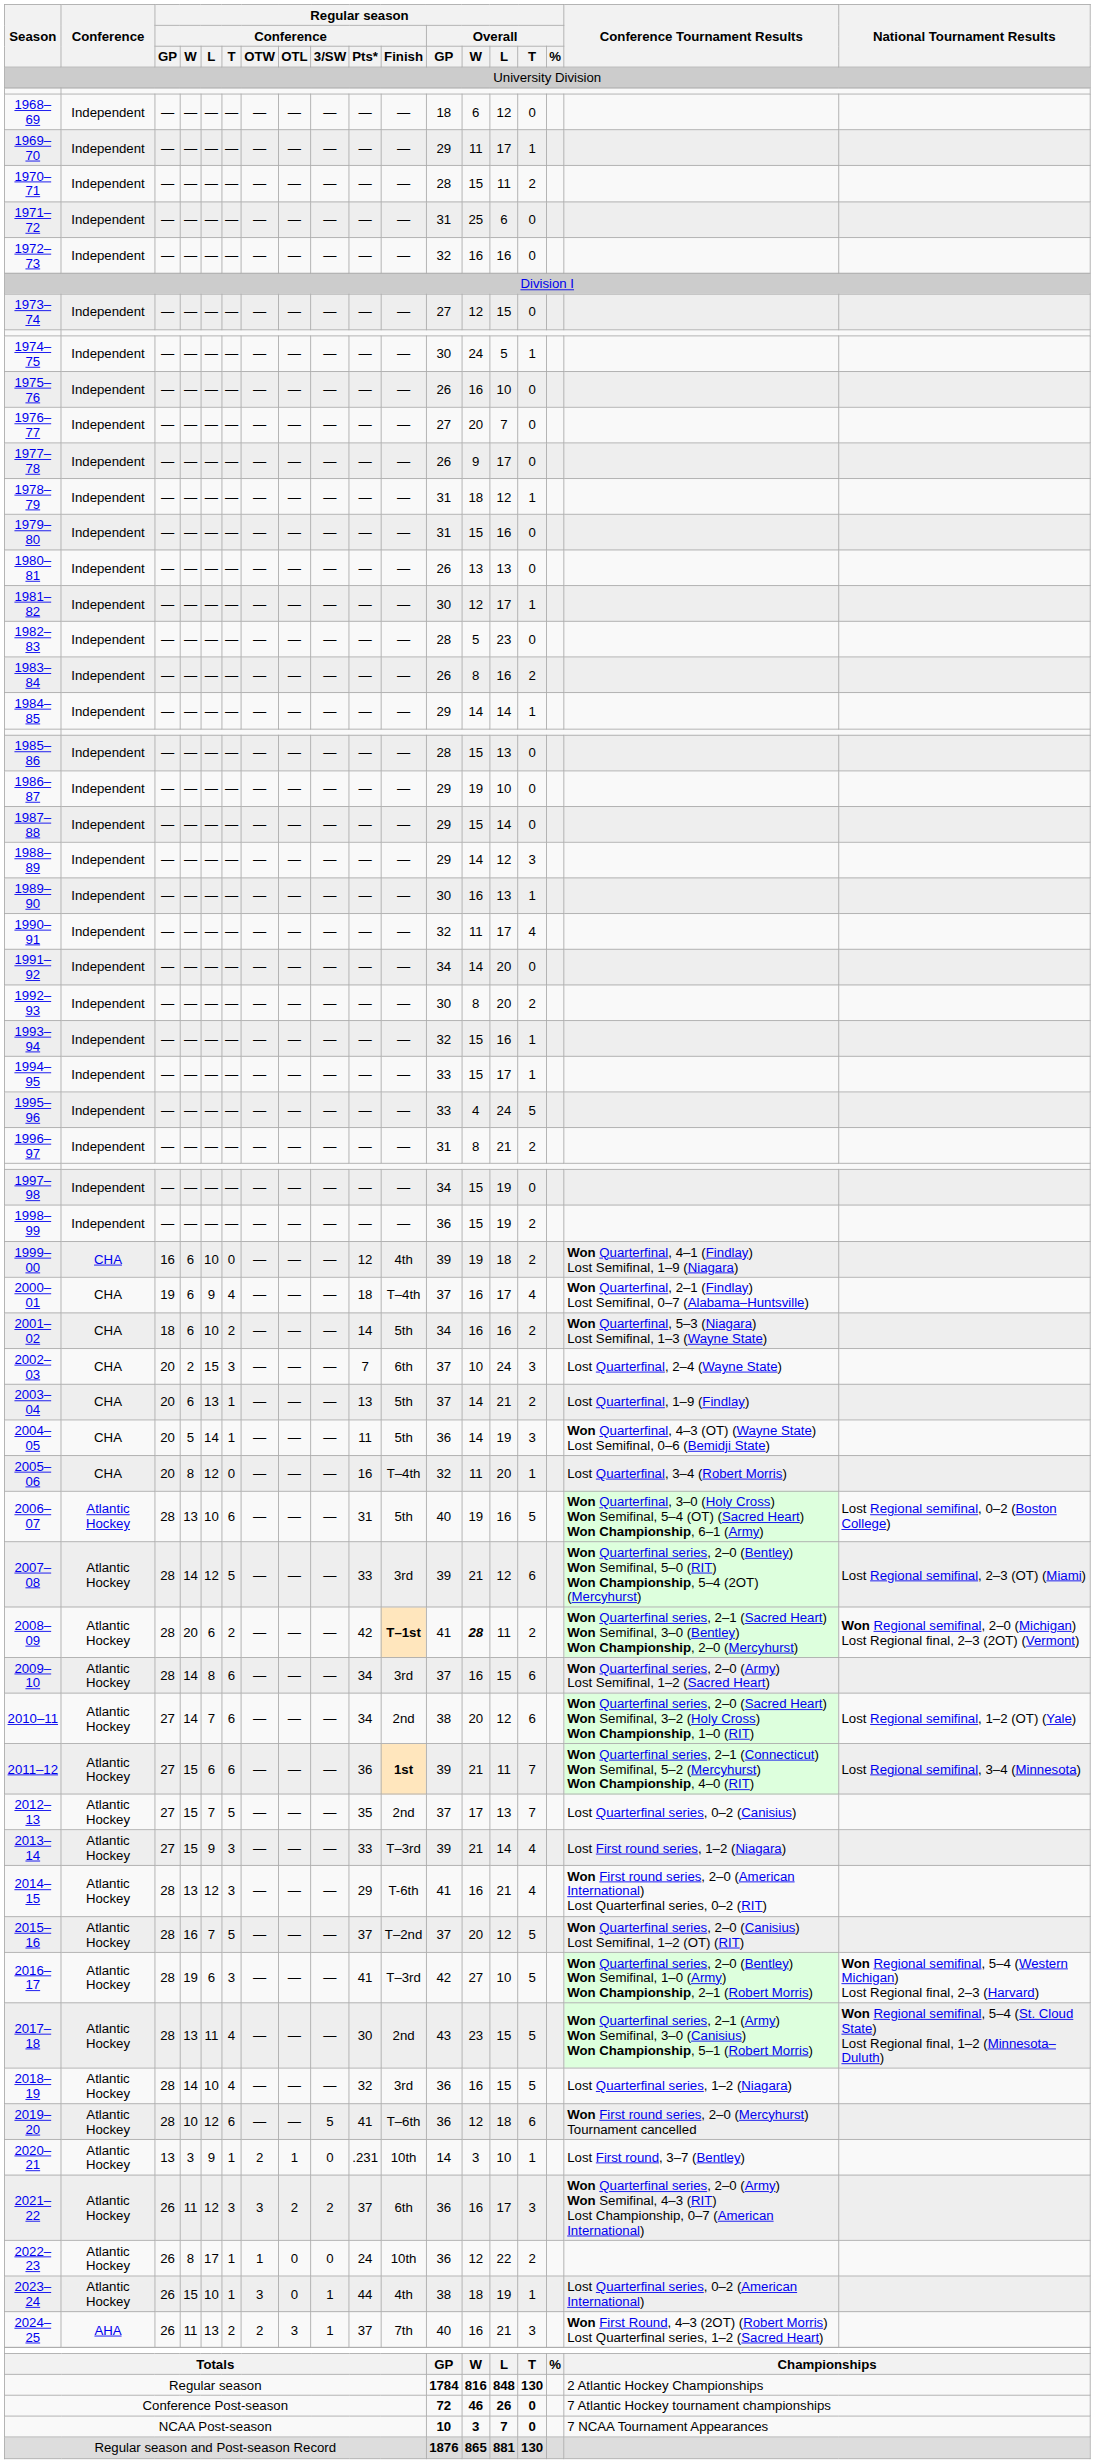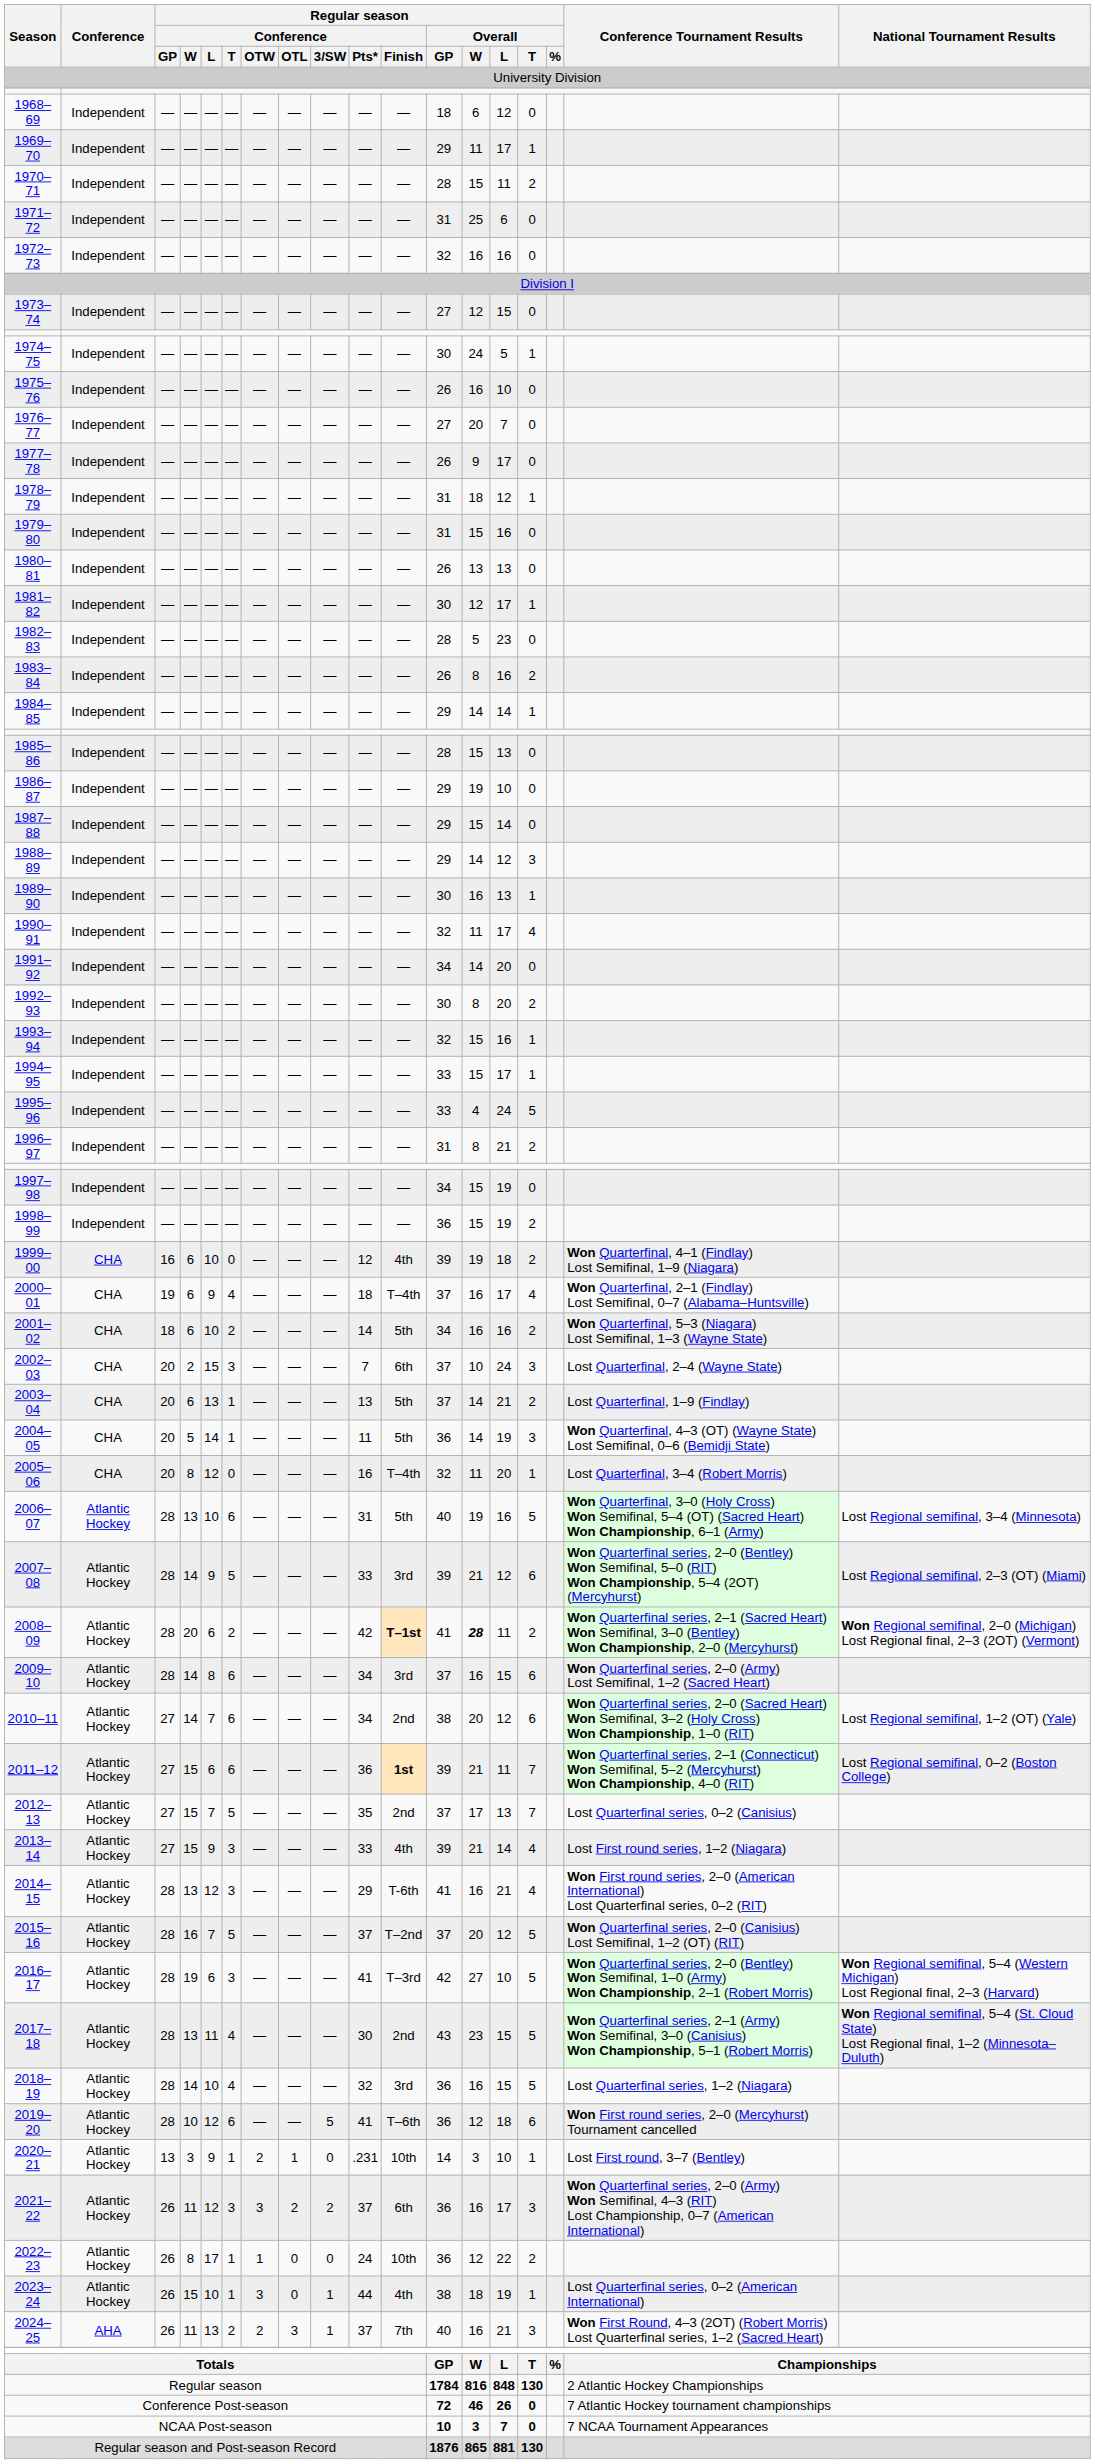(949, 1517) Lost Regional semifinal, 0–2 (Boston College) -> (961, 1517) Lost Regional semifinal, 3–4 (Minnesota)
(211, 1575) 12 -> (211, 1575) 9
(961, 1769) Lost Regional semifinal, 3–4 (Minnesota) -> (949, 1769) Lost Regional semifinal, 0–2 (Boston College)
(404, 1848) T–3rd -> (404, 1848) 4th
